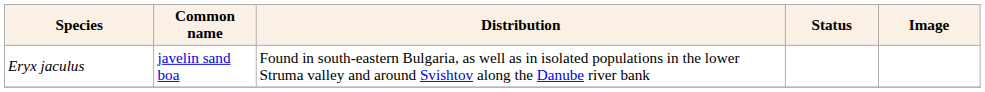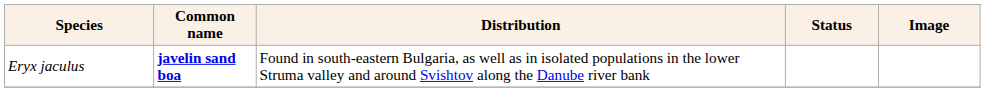(194, 66) normal -> (197, 66) bold
